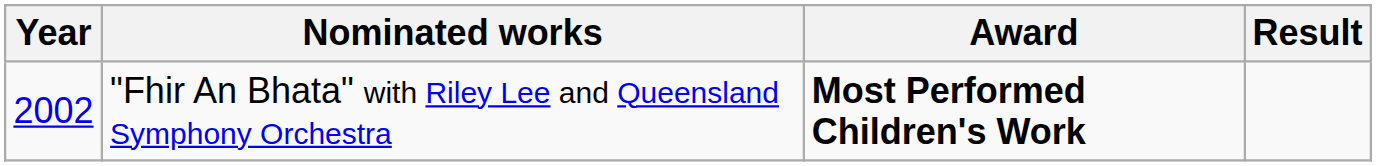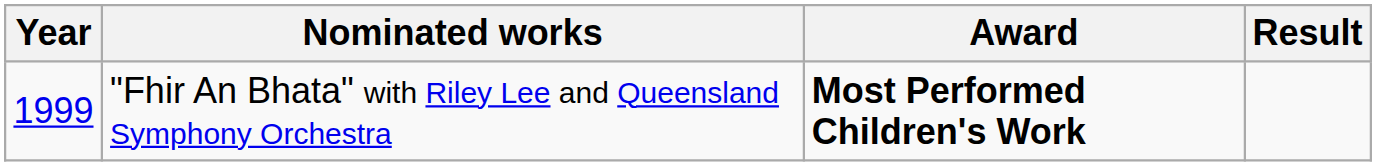(53, 110) 2002 -> (53, 110) 1999
